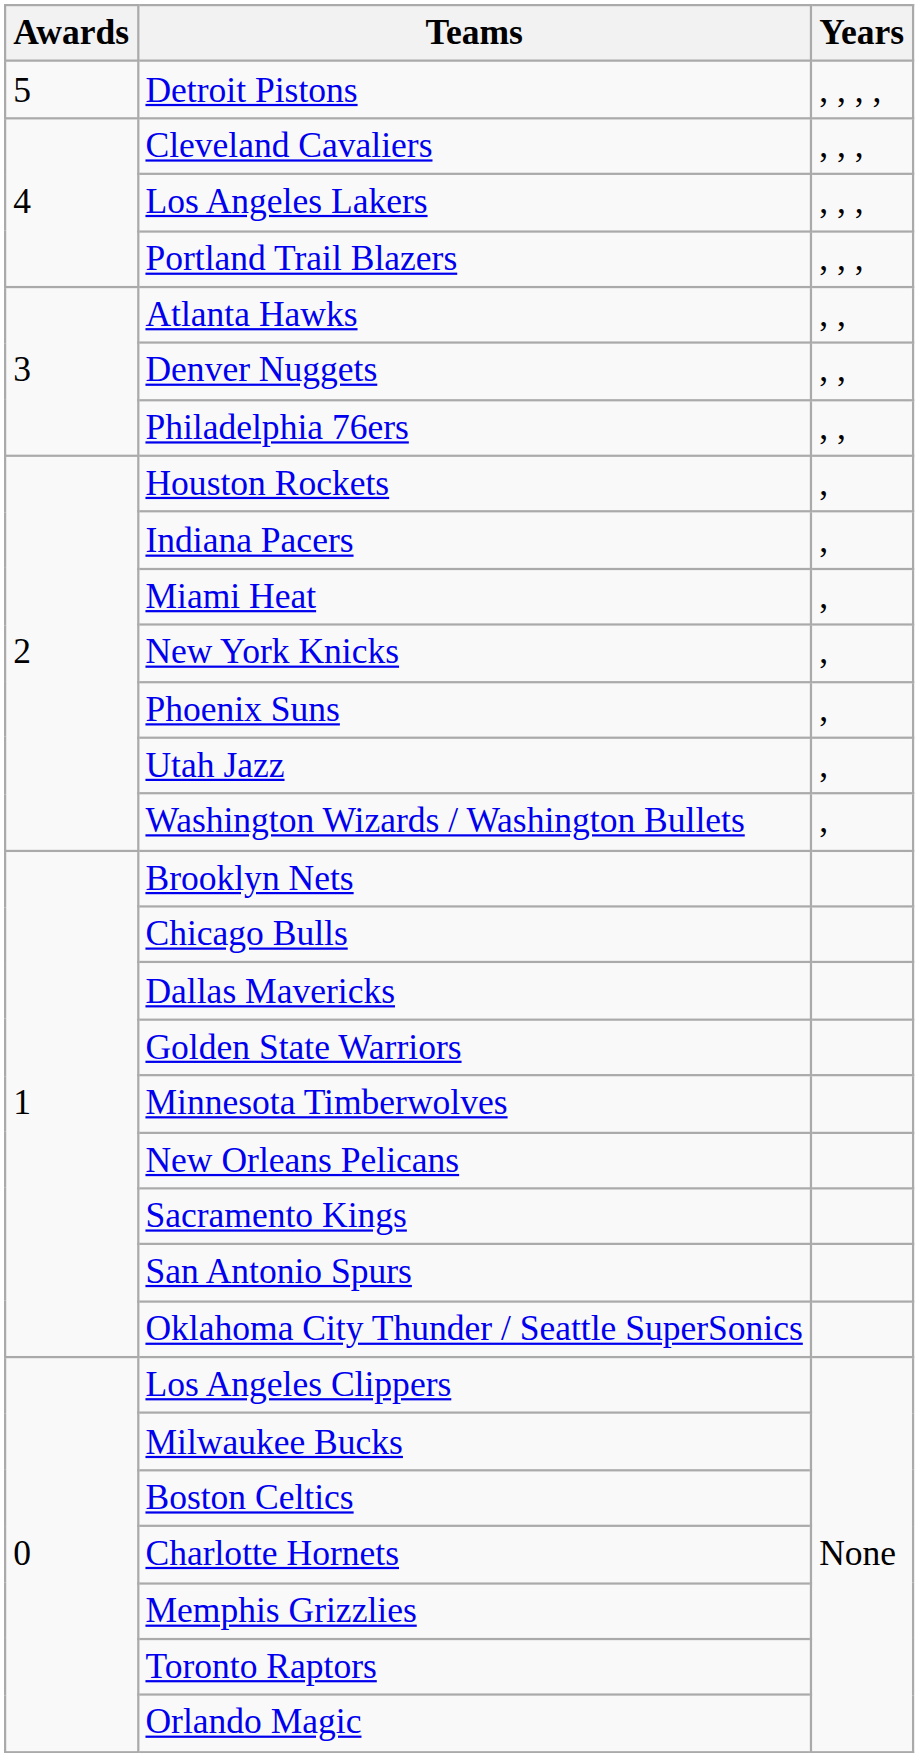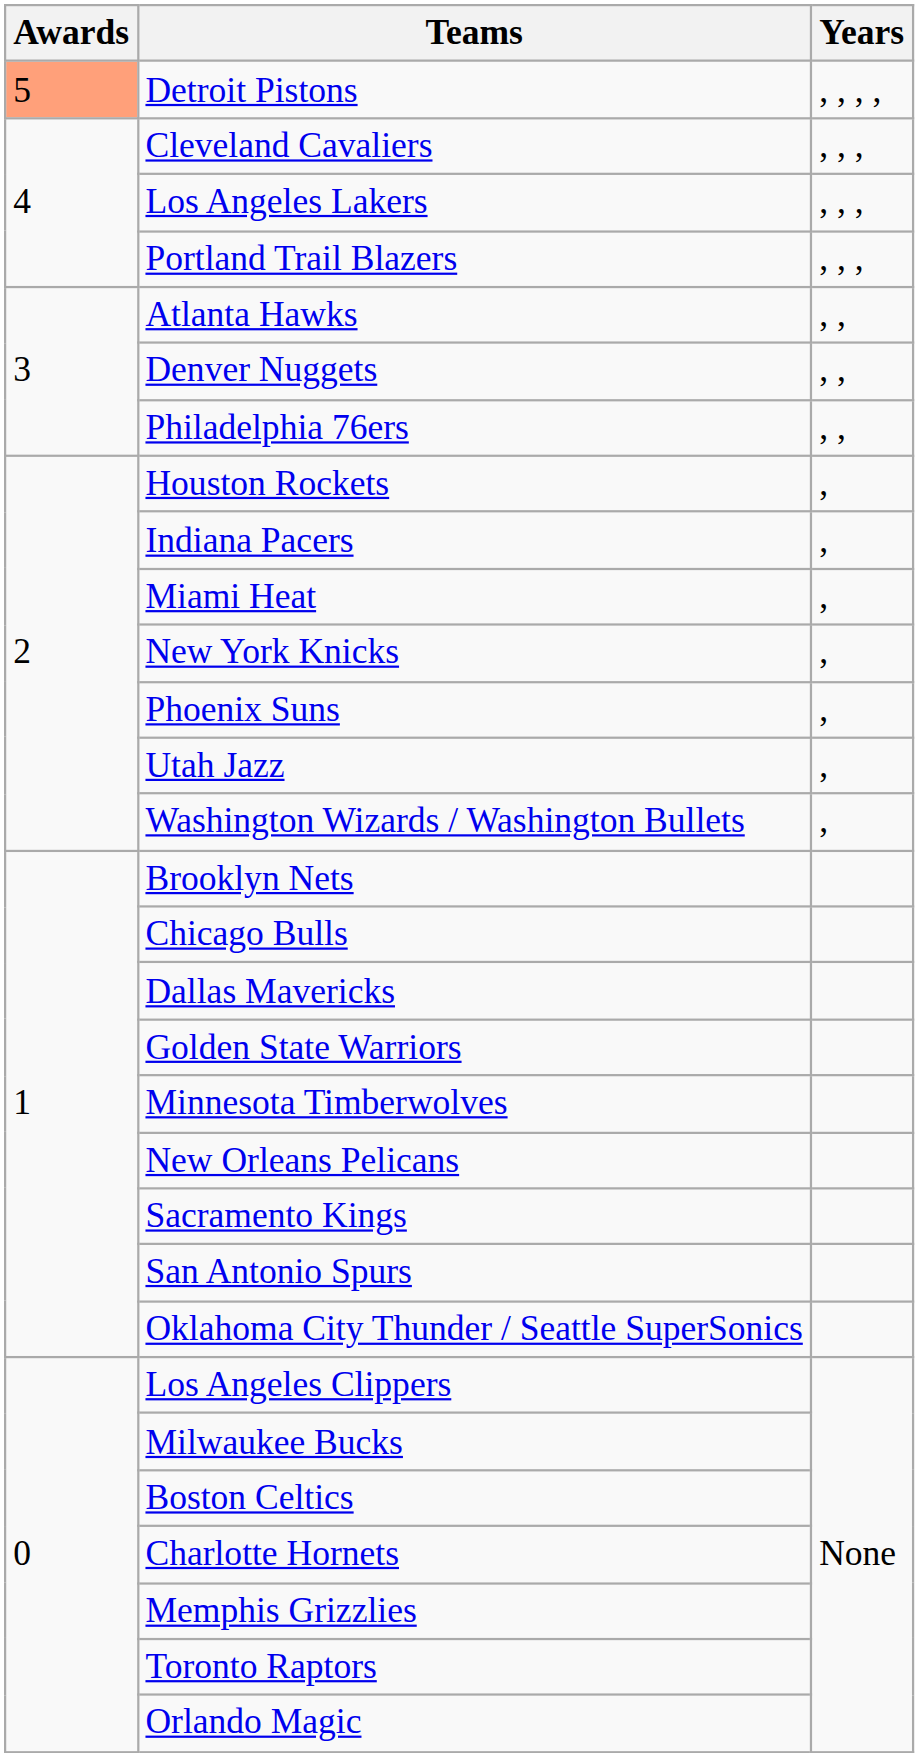(22, 88) no background -> (22, 88) lightsalmon background
